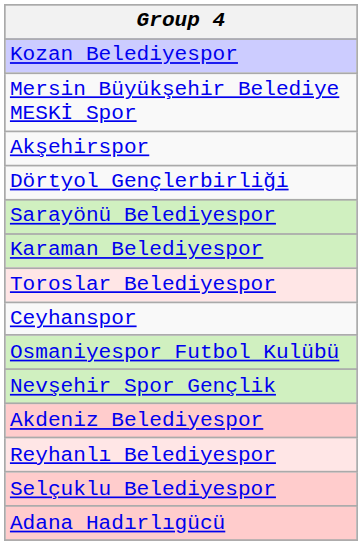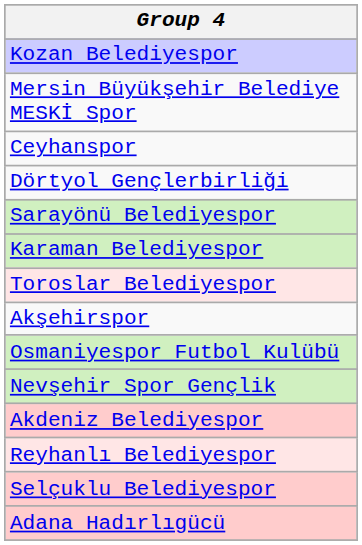(80, 148) Akşehirspor -> (73, 148) Ceyhanspor
(73, 319) Ceyhanspor -> (80, 319) Akşehirspor
